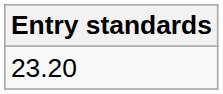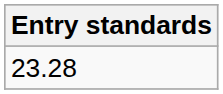(44, 67) 23.20 -> (44, 67) 23.28
